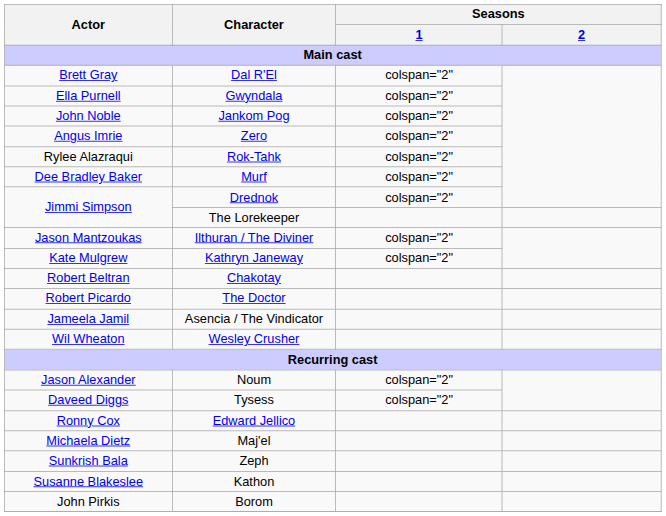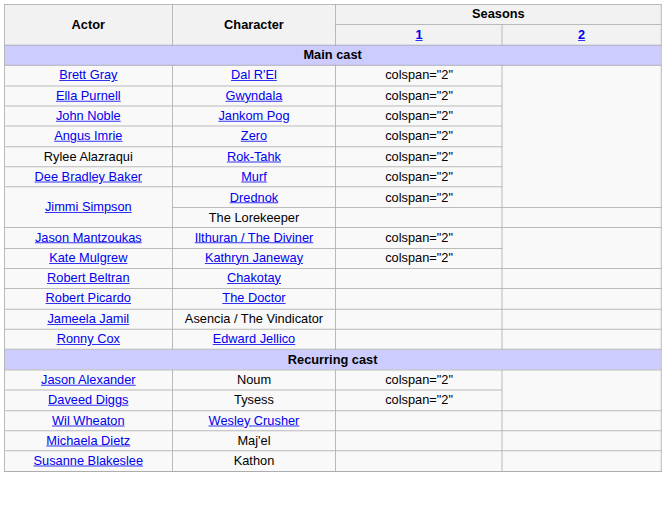rows swapped: (254, 339) <-> (254, 420)
- row: (254, 461)
- row: (254, 501)
